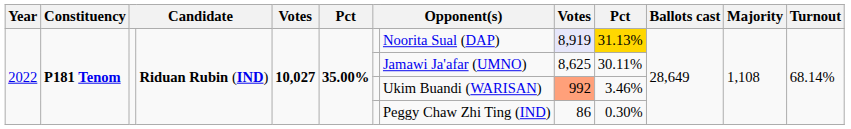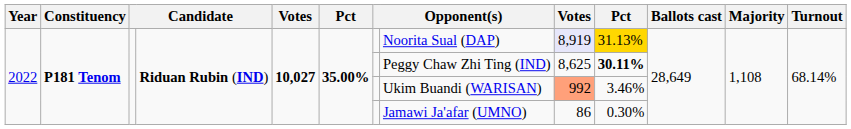(455, 64) Jamawi Ja'afar (UMNO) -> (467, 64) Peggy Chaw Zhi Ting (IND)
(620, 64) normal -> (621, 64) bold
(467, 112) Peggy Chaw Zhi Ting (IND) -> (455, 112) Jamawi Ja'afar (UMNO)
